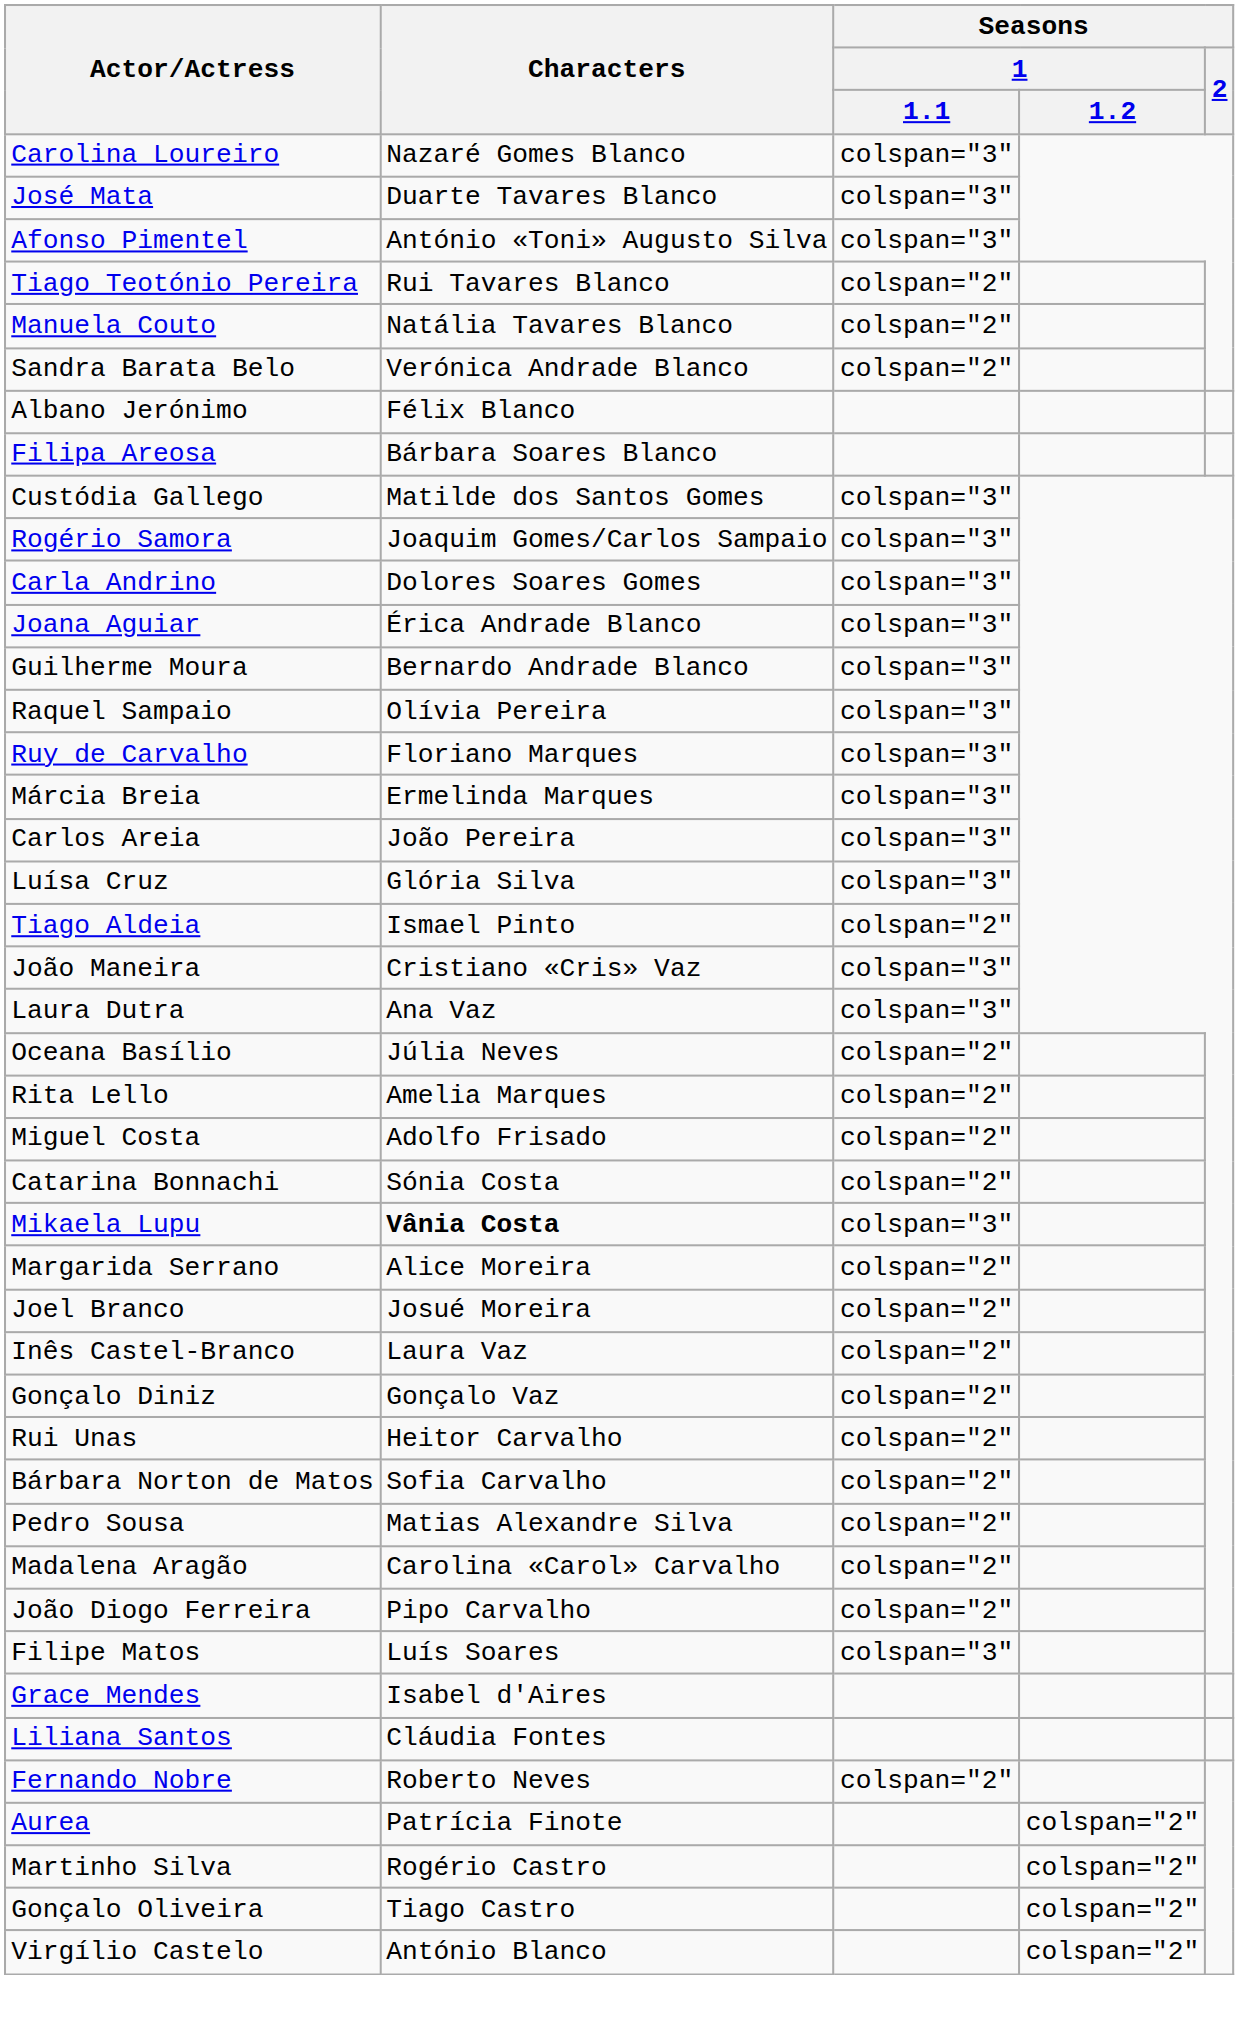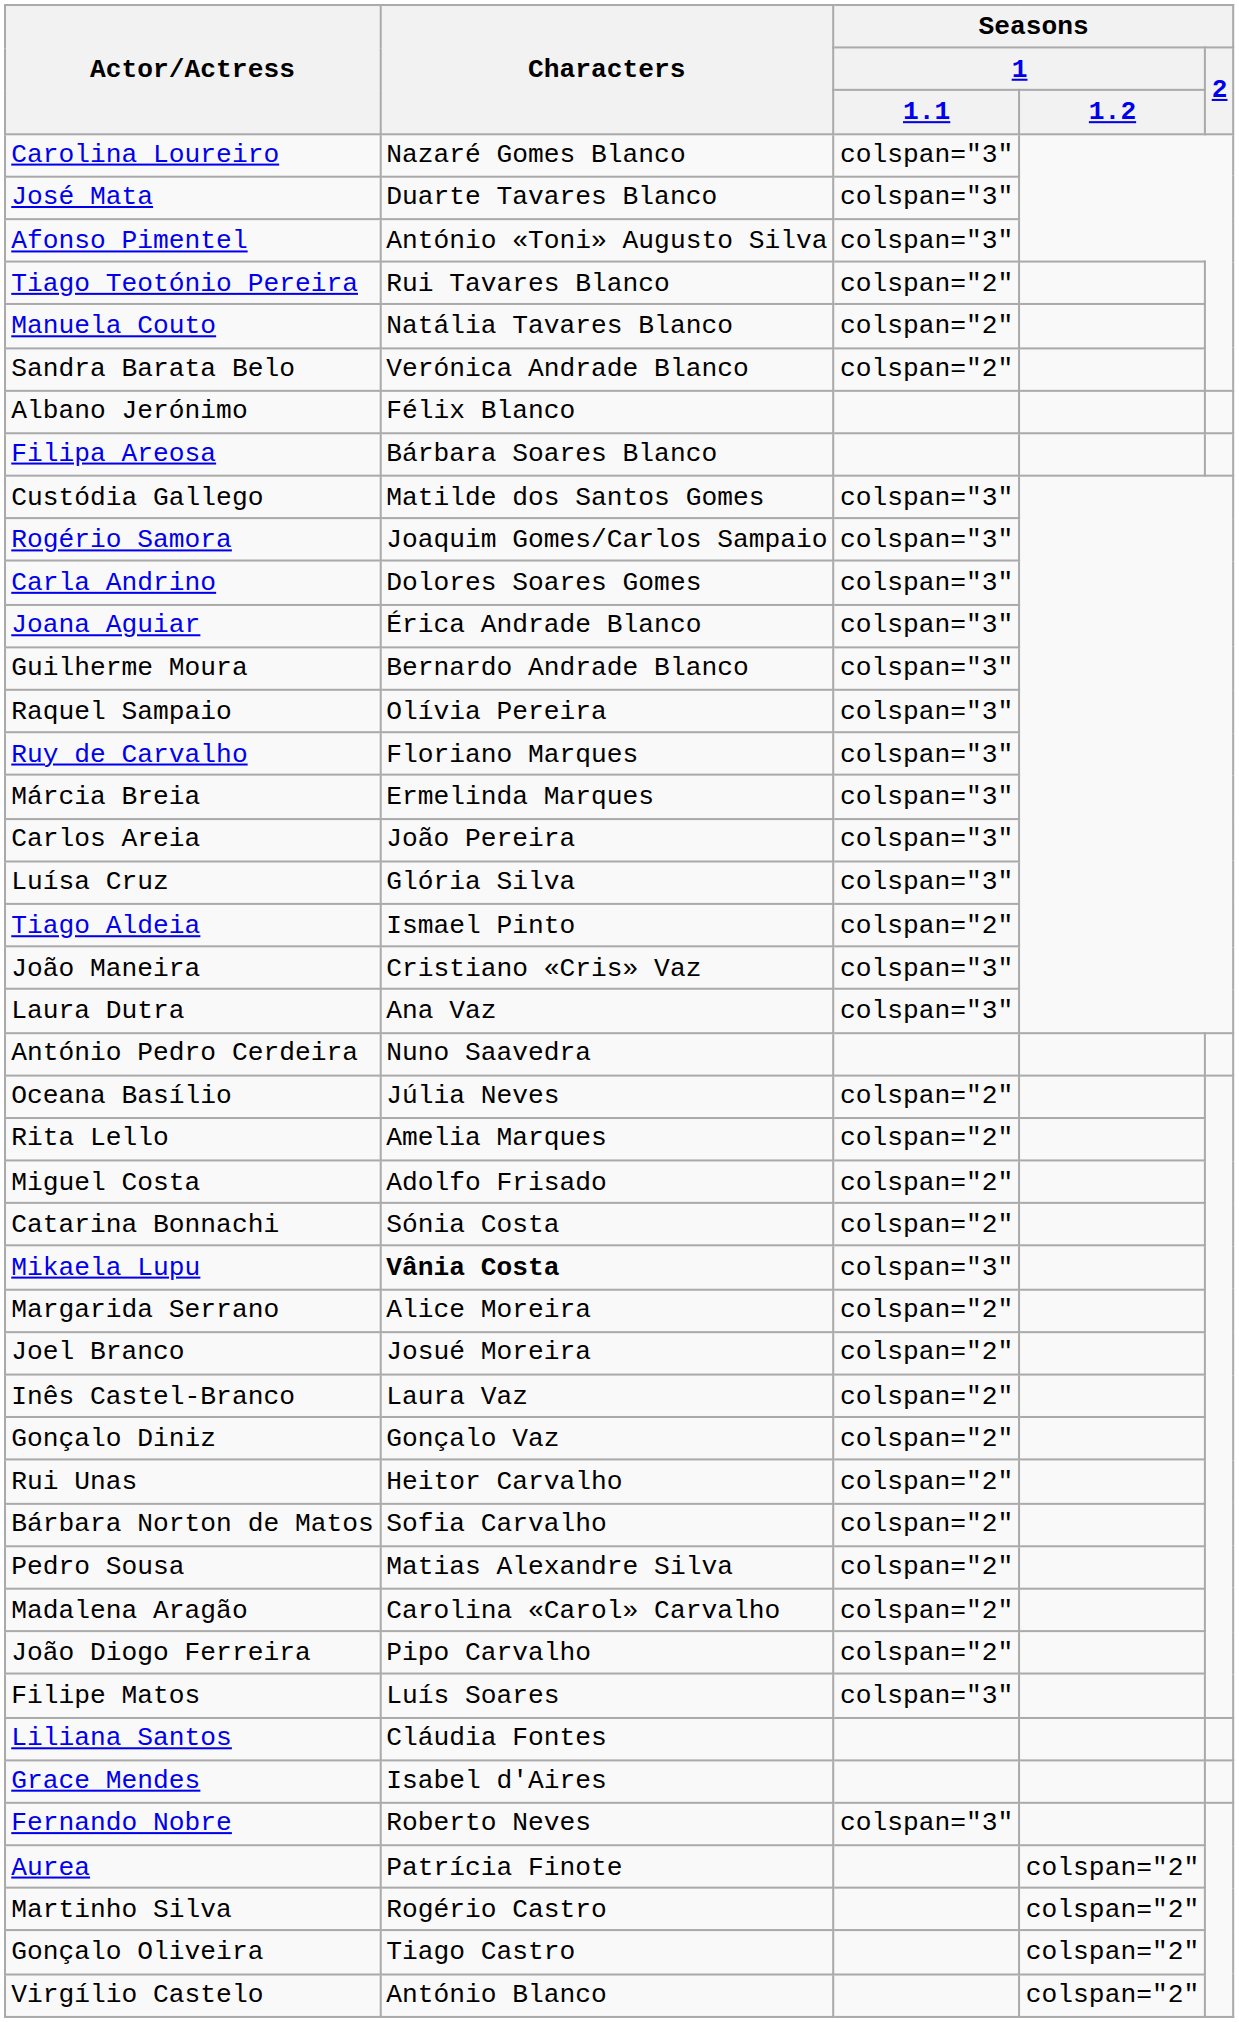+ row: (185, 1054)
rows swapped: (122, 1738) <-> (106, 1696)
(927, 1781) colspan="2" -> (927, 1824) colspan="3"
